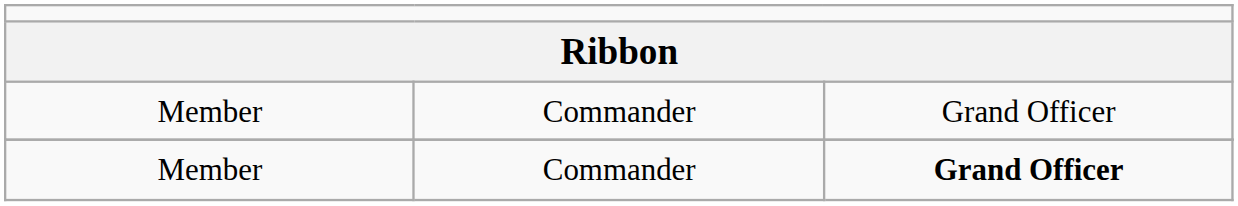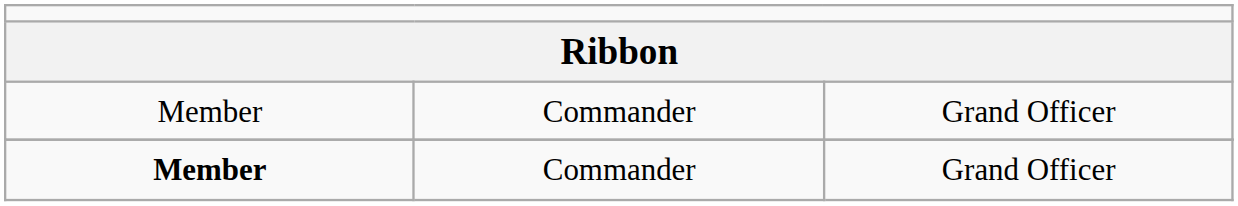(210, 171) normal -> (210, 168) bold
(1029, 168) bold -> (1029, 171) normal
